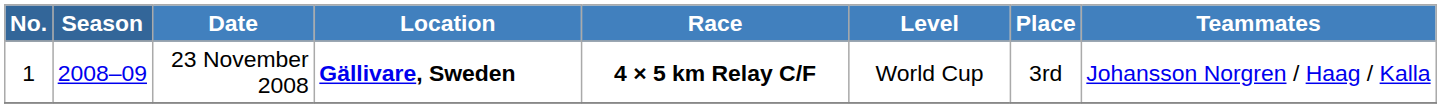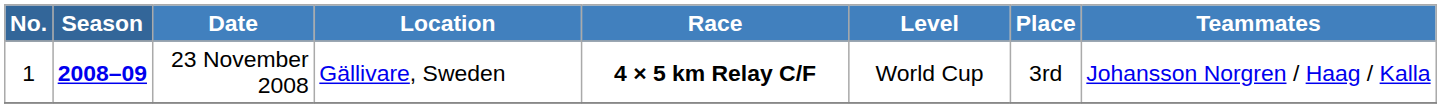(102, 72) normal -> (102, 72) bold
(417, 72) bold -> (412, 72) normal
